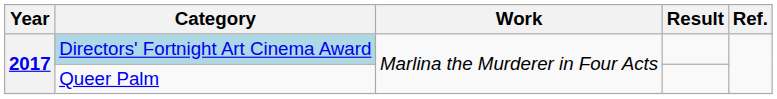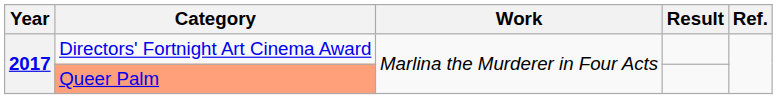(215, 49) lightblue background -> (215, 49) no background
(109, 78) no background -> (109, 78) lightsalmon background
